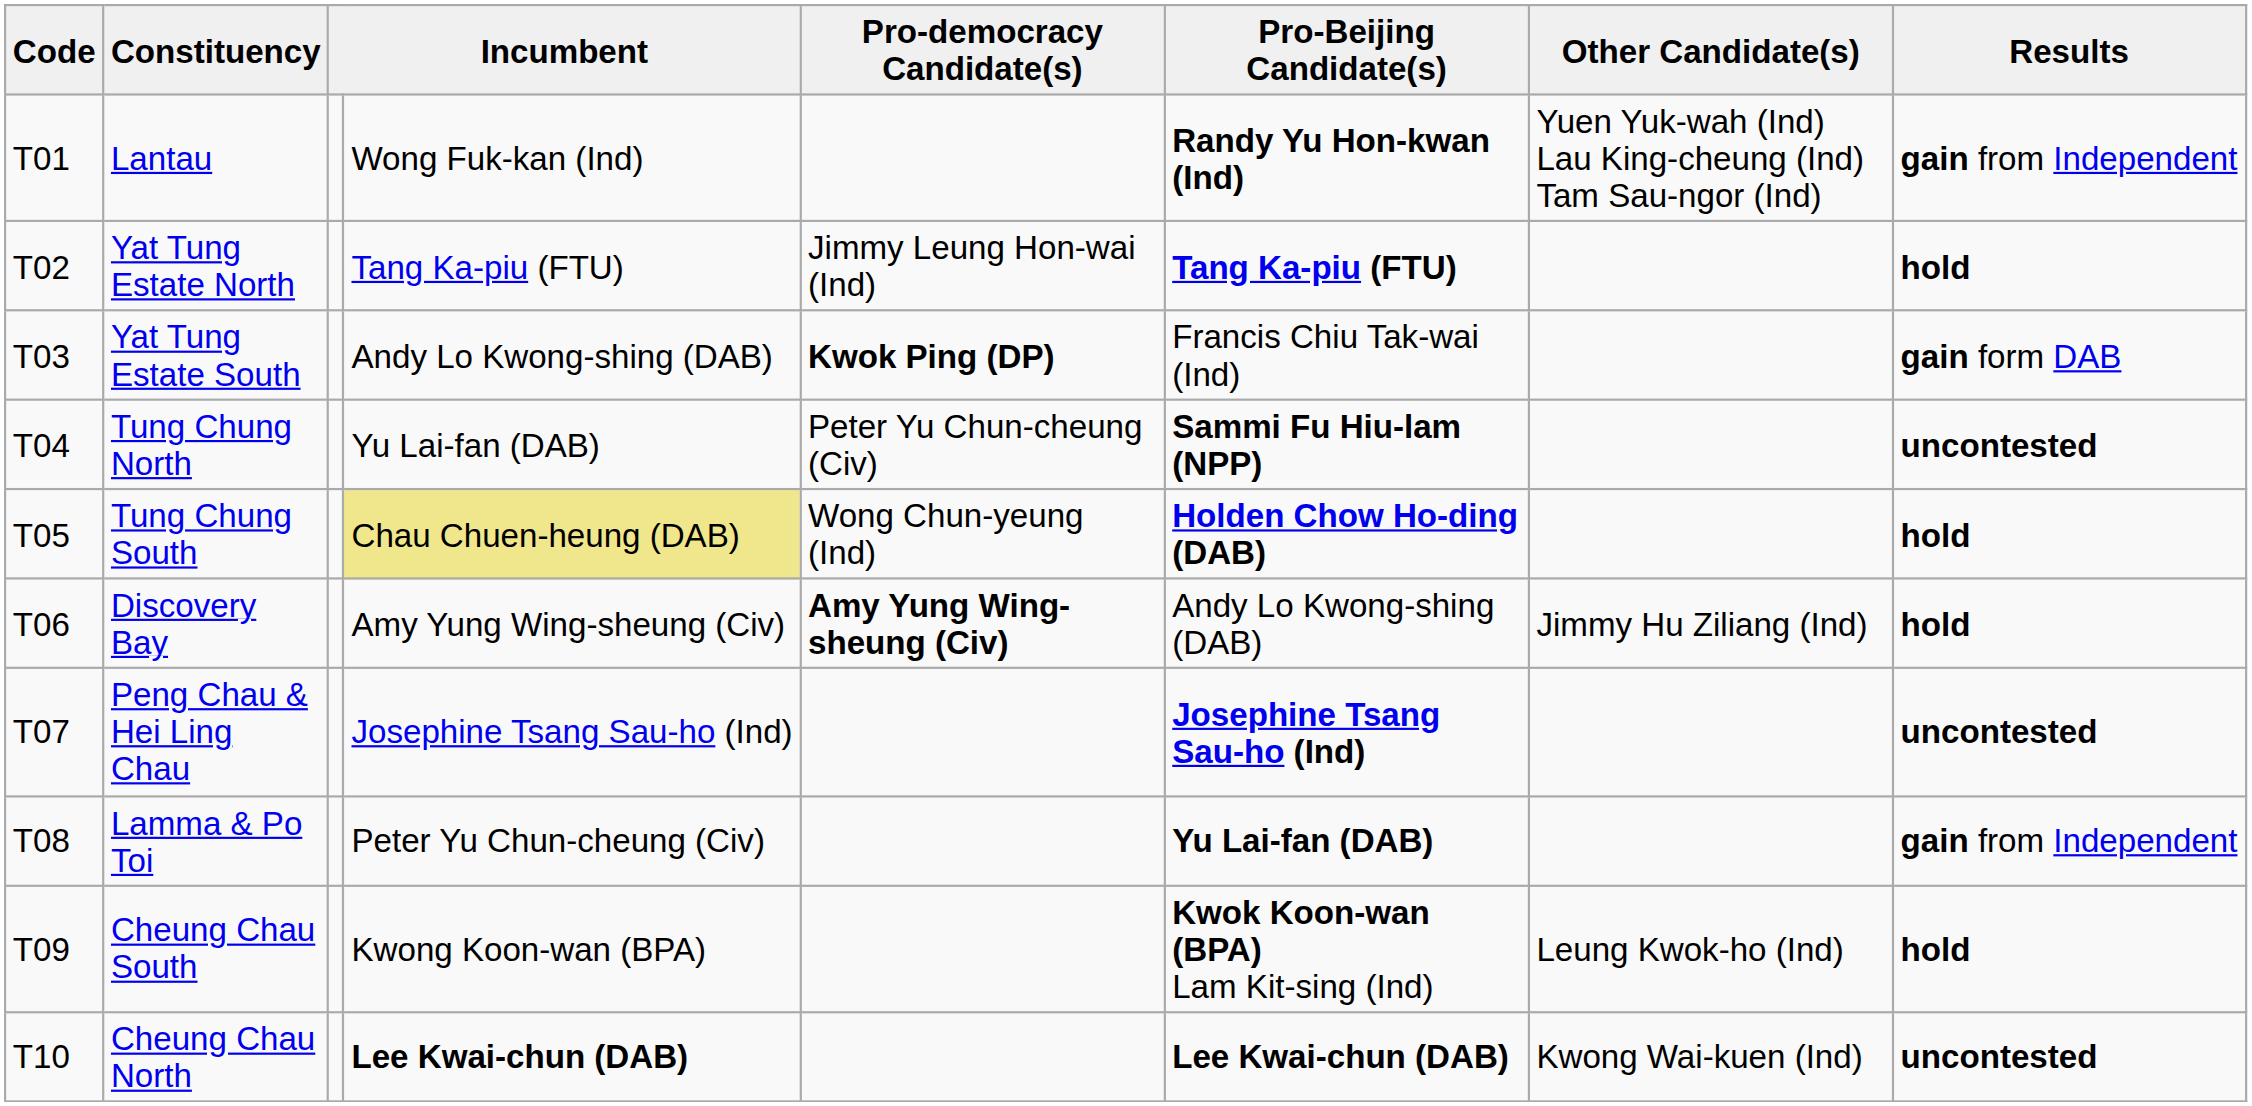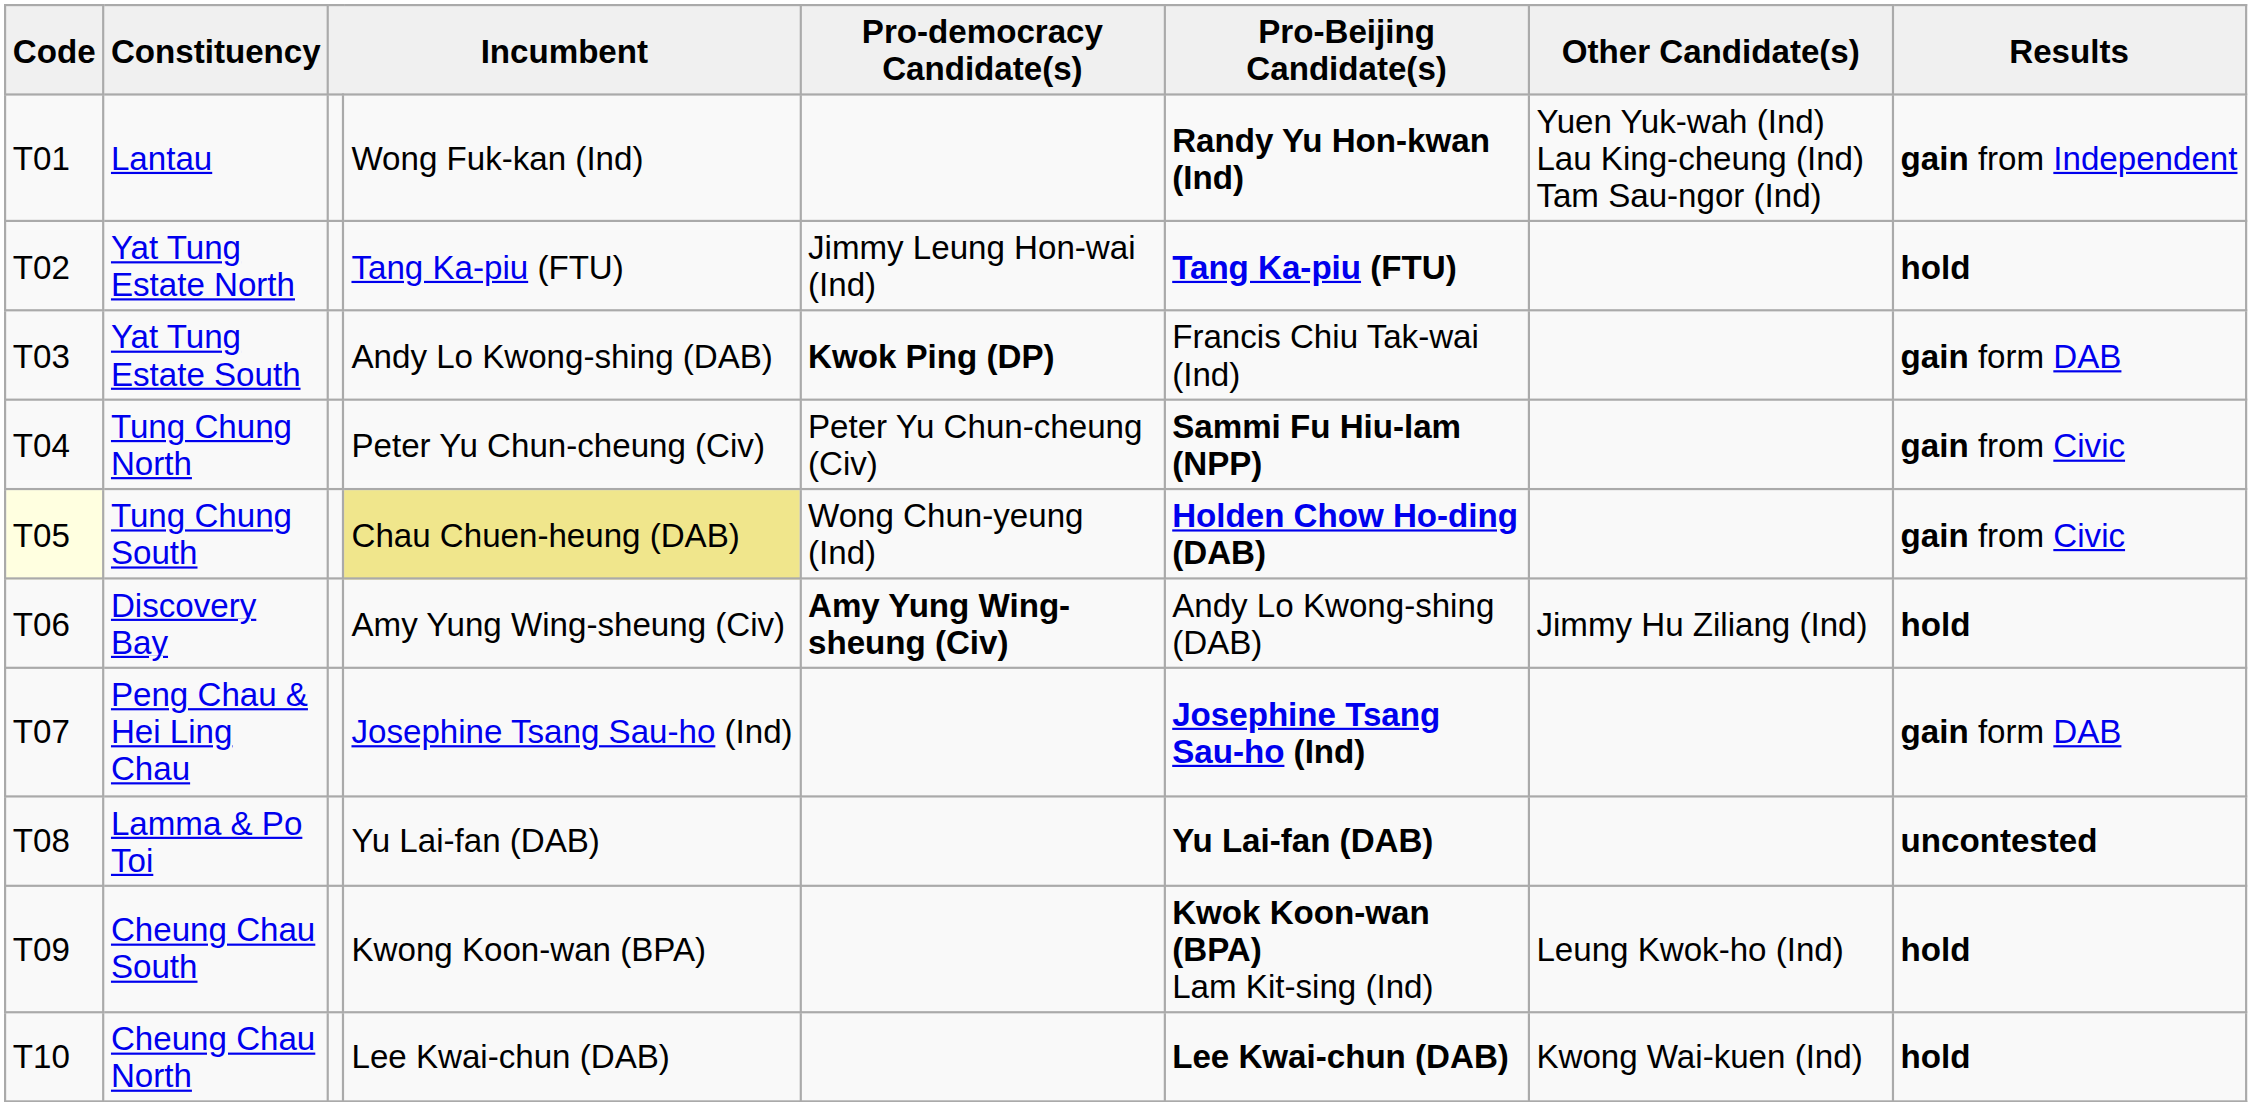(476, 445) Yu Lai-fan (DAB) -> (558, 445) Peter Yu Chun-cheung (Civ)
(1999, 445) uncontested -> (2013, 445) gain from Civic
(41, 535) no background -> (41, 535) lightyellow background
(1936, 535) hold -> (2013, 535) gain from Civic
(1999, 732) uncontested -> (2011, 732) gain form DAB
(558, 840) Peter Yu Chun-cheung (Civ) -> (476, 840) Yu Lai-fan (DAB)
(2069, 840) gain from Independent -> (1999, 840) uncontested
(520, 1056) bold -> (511, 1056) normal
(1999, 1056) uncontested -> (1936, 1056) hold
